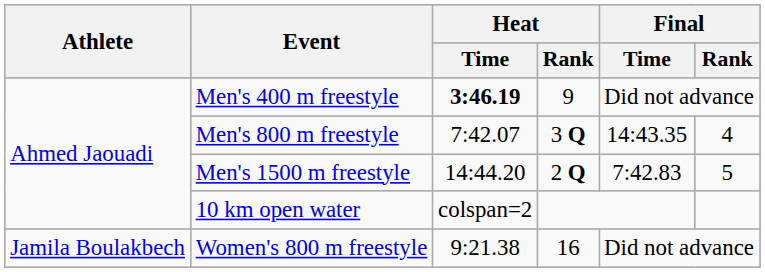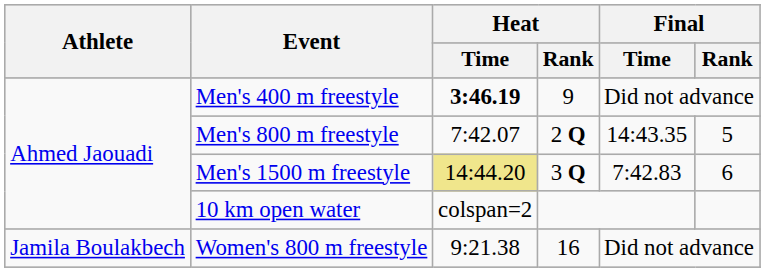(568, 135) 3 Q -> (568, 135) 2 Q
(727, 135) 4 -> (727, 135) 5
(485, 172) no background -> (485, 172) khaki background
(568, 172) 2 Q -> (568, 172) 3 Q
(727, 172) 5 -> (727, 172) 6
